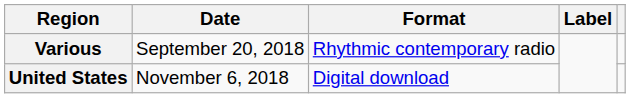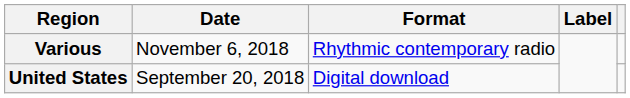(220, 48) September 20, 2018 -> (212, 48) November 6, 2018
(212, 78) November 6, 2018 -> (220, 78) September 20, 2018
